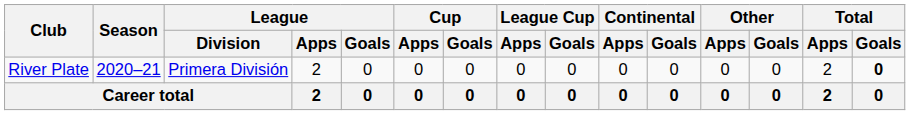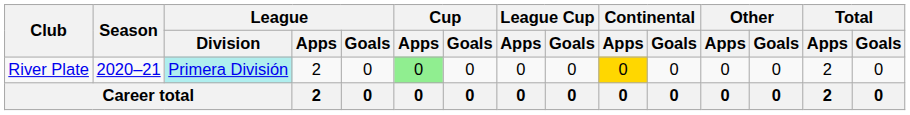(228, 69) no background -> (228, 69) paleturquoise background
(419, 69) no background -> (419, 69) lightgreen background
(623, 69) no background -> (623, 69) gold background
(879, 69) bold -> (879, 69) normal
